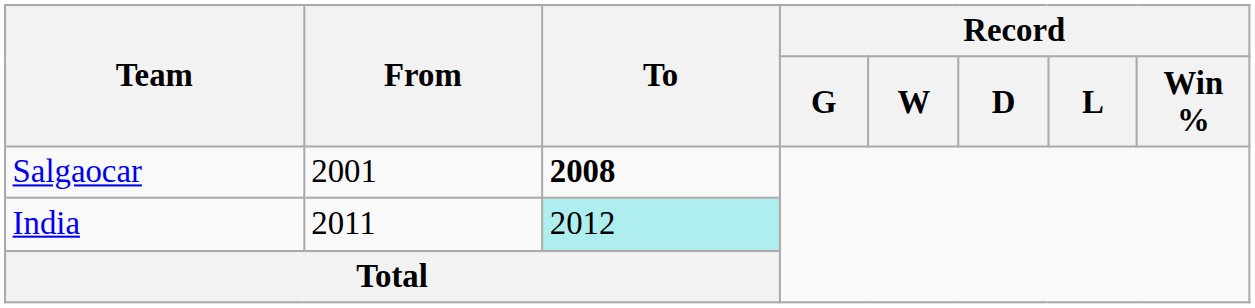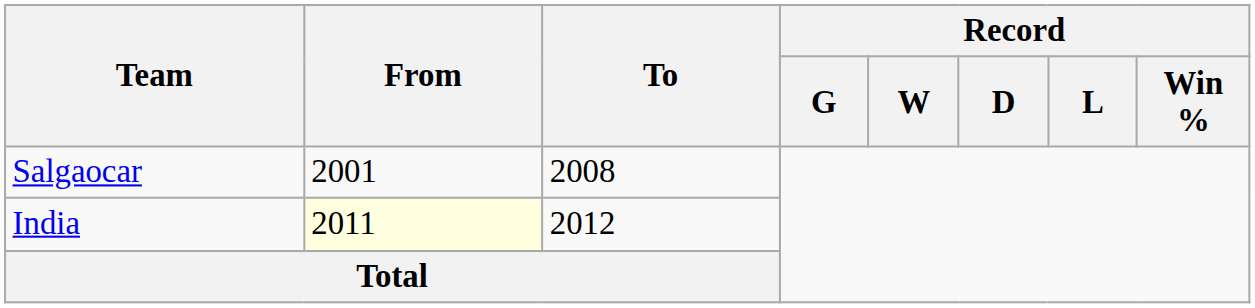(583, 171) bold -> (583, 171) normal
(343, 223) no background -> (343, 223) lightyellow background
(583, 223) paleturquoise background -> (583, 223) no background
